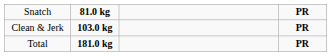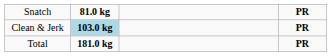(95, 28) no background -> (95, 28) lightblue background
